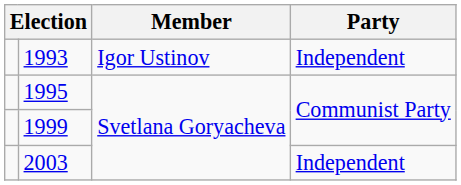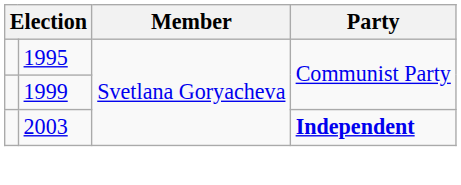- row: (46, 57)
(350, 162) normal -> (355, 127) bold
